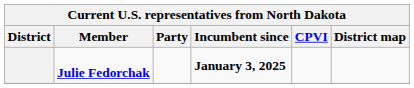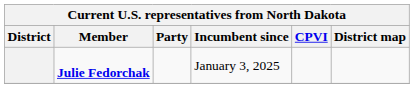(240, 65) bold -> (237, 65) normal
